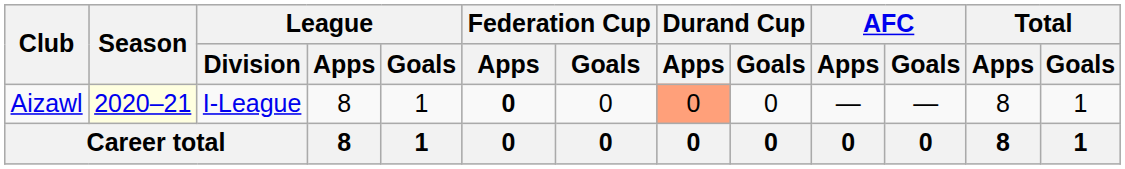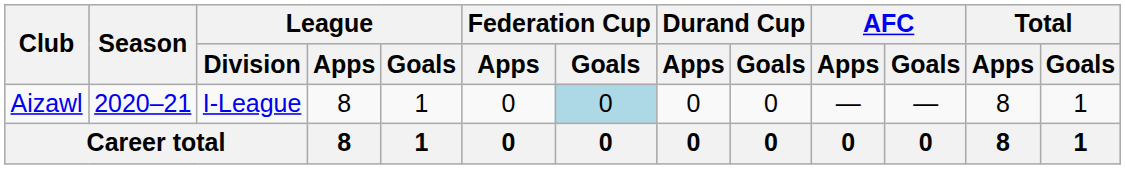(143, 103) lightyellow background -> (143, 103) no background
(508, 103) bold -> (508, 103) normal
(606, 103) no background -> (606, 103) lightblue background
(693, 103) lightsalmon background -> (693, 103) no background
